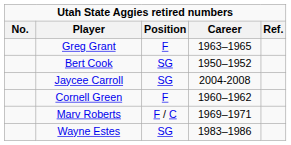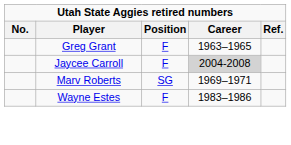- row: (89, 64)
(165, 81) SG -> (165, 64) F
(225, 81) no background -> (225, 64) lightgrey background
- row: (89, 98)
(165, 115) F / C -> (165, 81) SG
(165, 132) SG -> (165, 98) F
